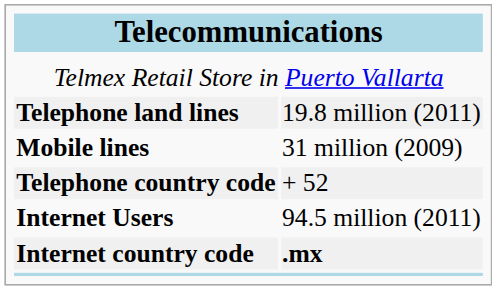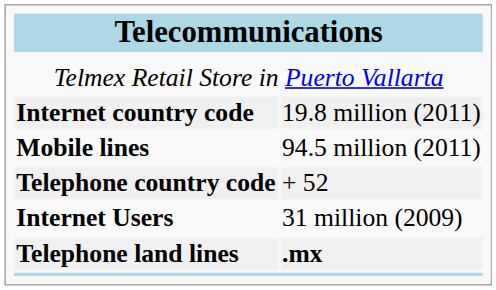(128, 112) Telephone land lines -> (135, 112) Internet country code
(372, 148) 31 million (2009) -> (381, 148) 94.5 million (2011)
(381, 218) 94.5 million (2011) -> (372, 218) 31 million (2009)
(135, 253) Internet country code -> (128, 253) Telephone land lines
